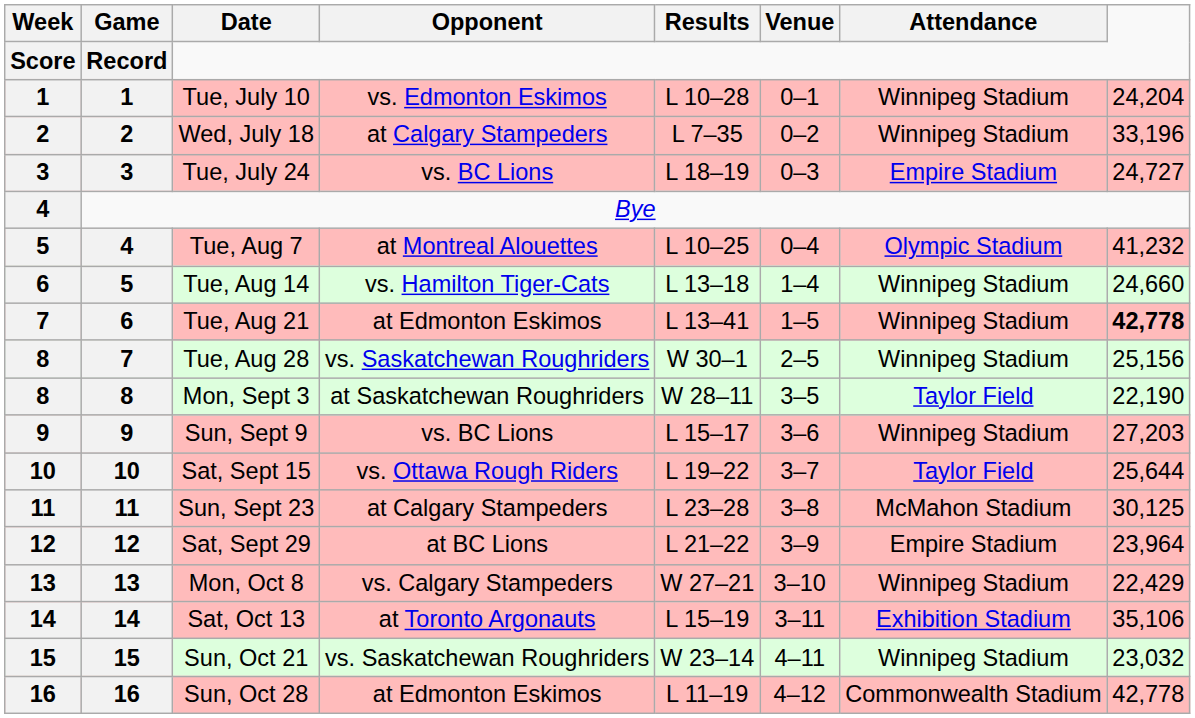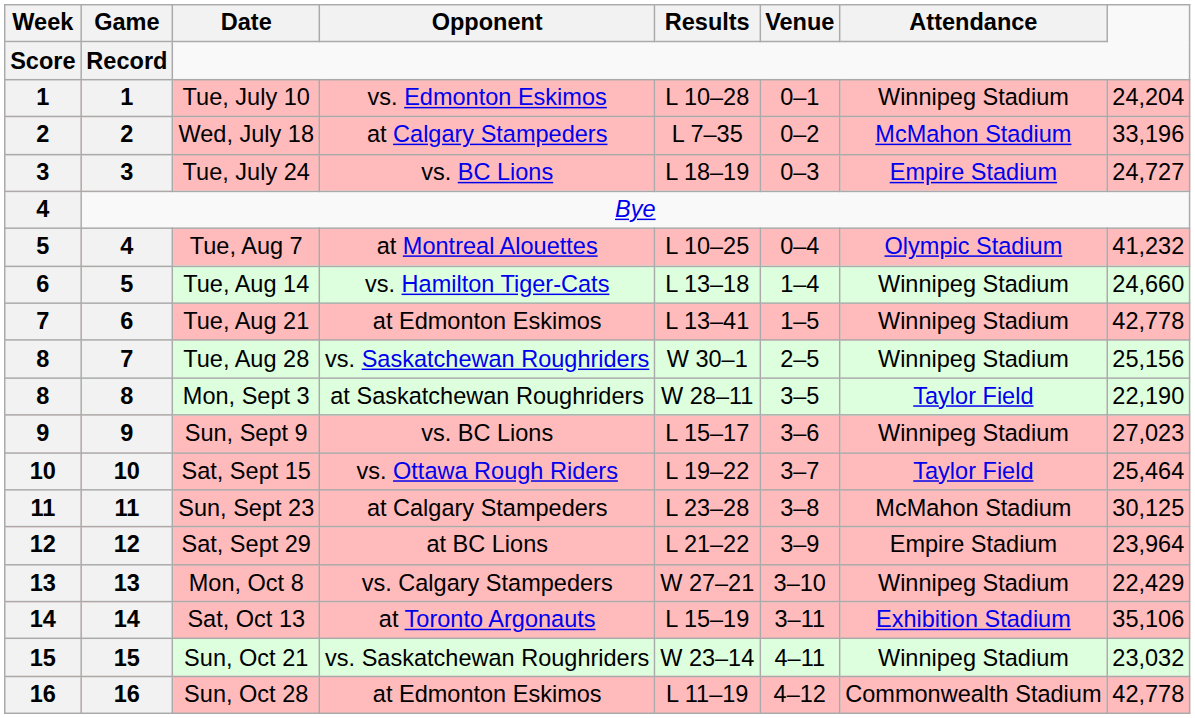(973, 135) Winnipeg Stadium -> (973, 135) McMahon Stadium
(1148, 321) bold -> (1148, 321) normal
(1148, 433) 27,203 -> (1148, 433) 27,023
(1148, 470) 25,644 -> (1148, 470) 25,464
